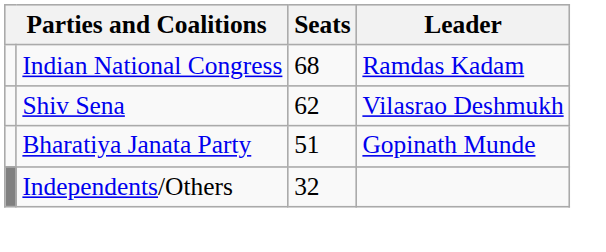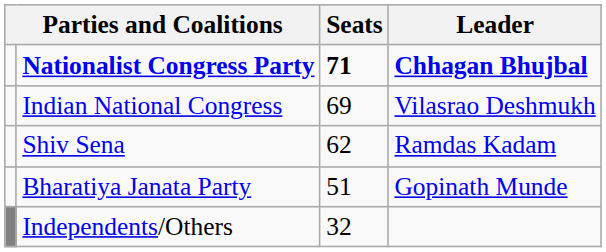+ row: (168, 65)
(307, 65) 68 -> (339, 105) 69
(443, 65) Ramdas Kadam -> (495, 105) Vilasrao Deshmukh
(463, 105) Vilasrao Deshmukh -> (475, 145) Ramdas Kadam
